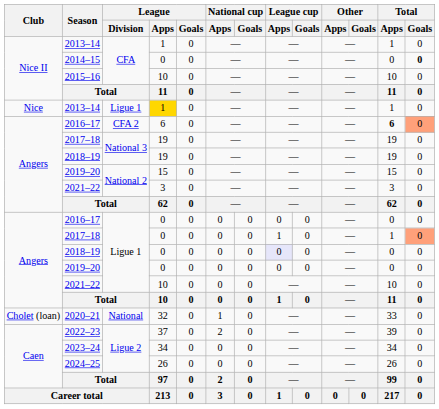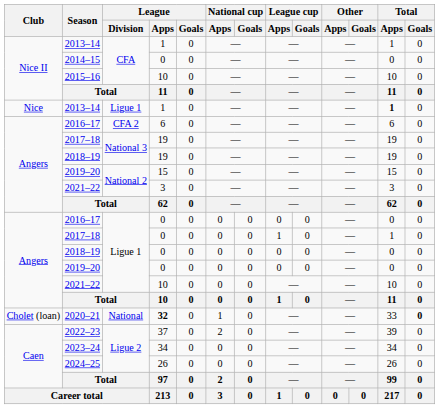(420, 60) bold -> (420, 60) normal
(163, 108) gold background -> (163, 108) no background
(392, 108) normal -> (392, 108) bold
(392, 124) bold -> (392, 124) normal
(420, 124) lightsalmon background -> (420, 124) no background
(420, 236) lightsalmon background -> (420, 236) no background
(279, 252) lavender background -> (279, 252) no background
(163, 316) normal -> (163, 316) bold
(420, 316) normal -> (420, 316) bold
